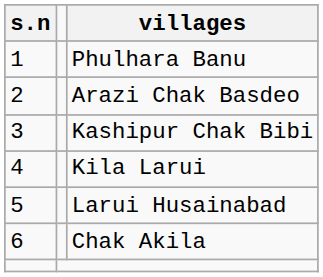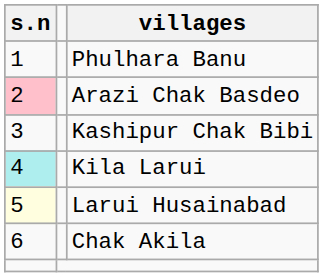(17, 96) no background -> (17, 96) pink background
(17, 169) no background -> (17, 169) paleturquoise background
(17, 205) no background -> (17, 205) lightyellow background
